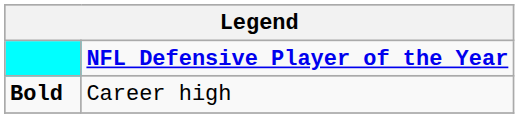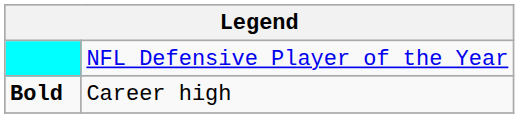(297, 59) bold -> (297, 59) normal
